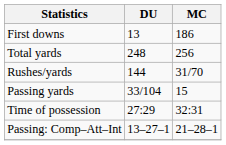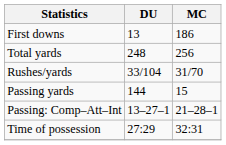(136, 72) 144 -> (144, 72) 33/104
(144, 91) 33/104 -> (136, 91) 144
rows swapped: (64, 130) <-> (54, 110)
